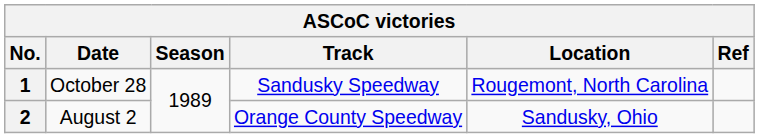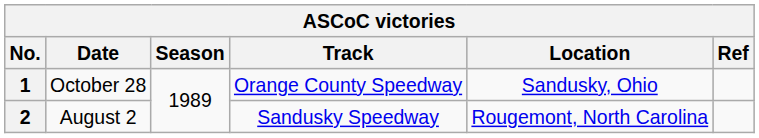(348, 85) Sandusky Speedway -> (348, 85) Orange County Speedway
(590, 85) Rougemont, North Carolina -> (590, 85) Sandusky, Ohio
(348, 117) Orange County Speedway -> (348, 117) Sandusky Speedway
(590, 117) Sandusky, Ohio -> (590, 117) Rougemont, North Carolina
